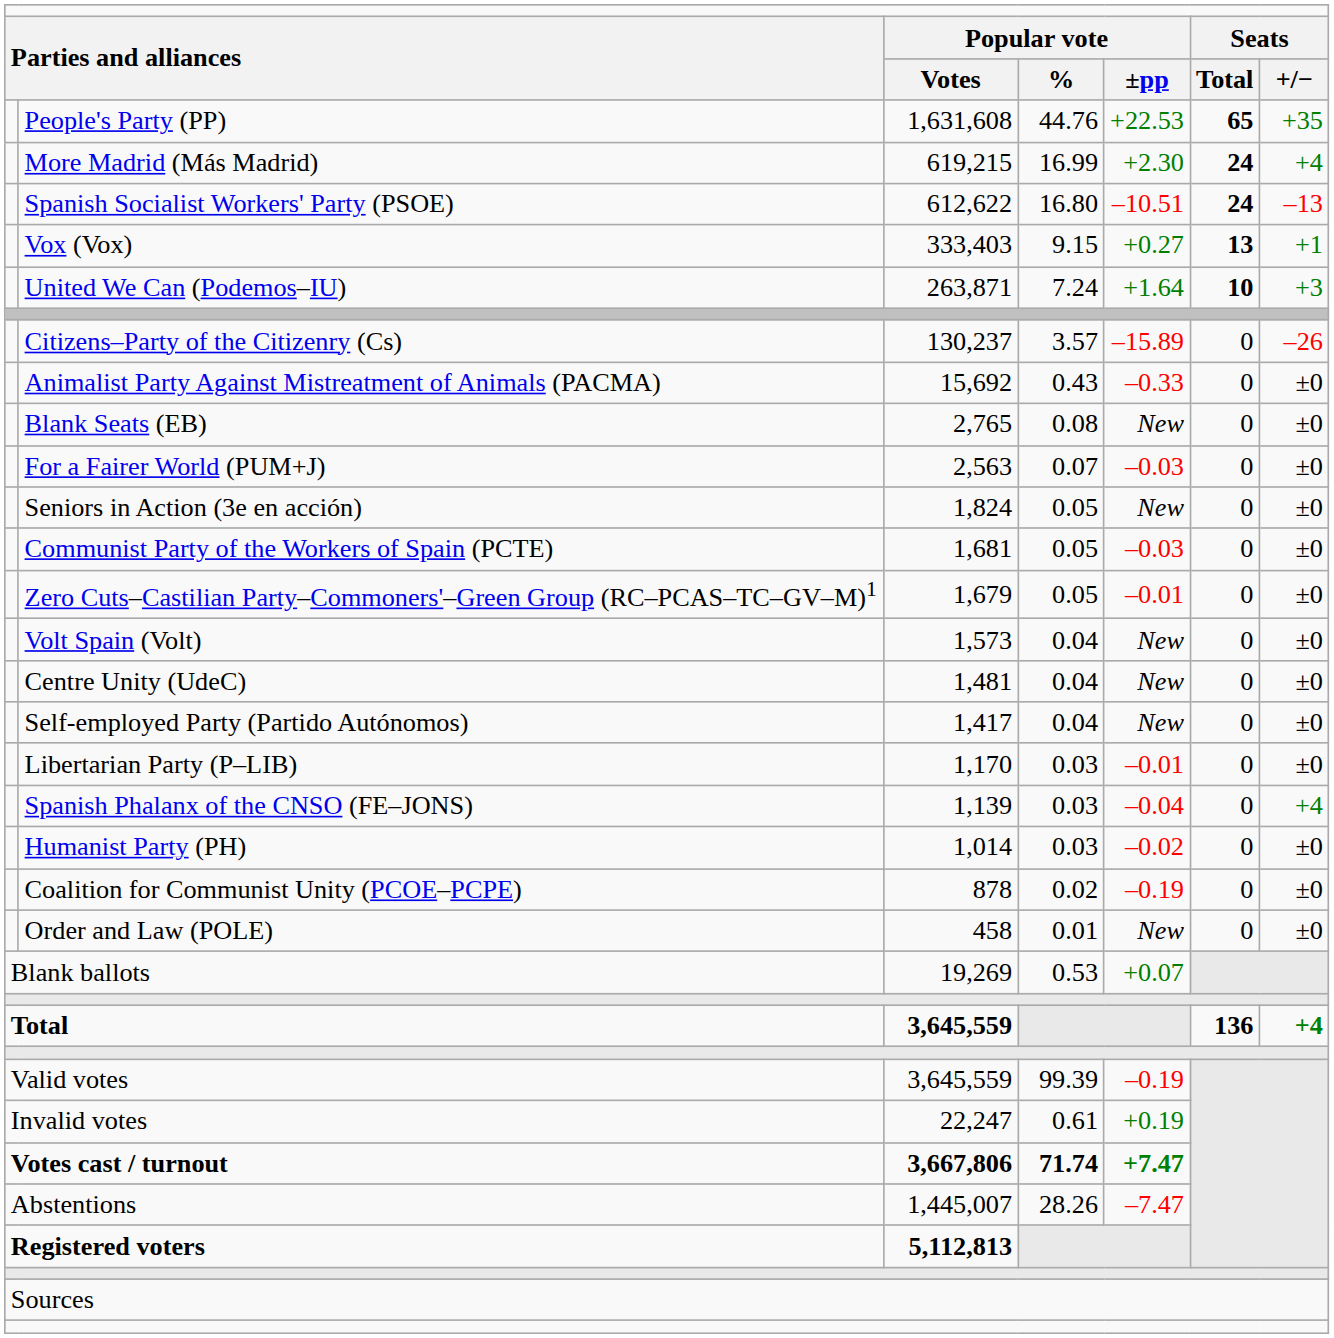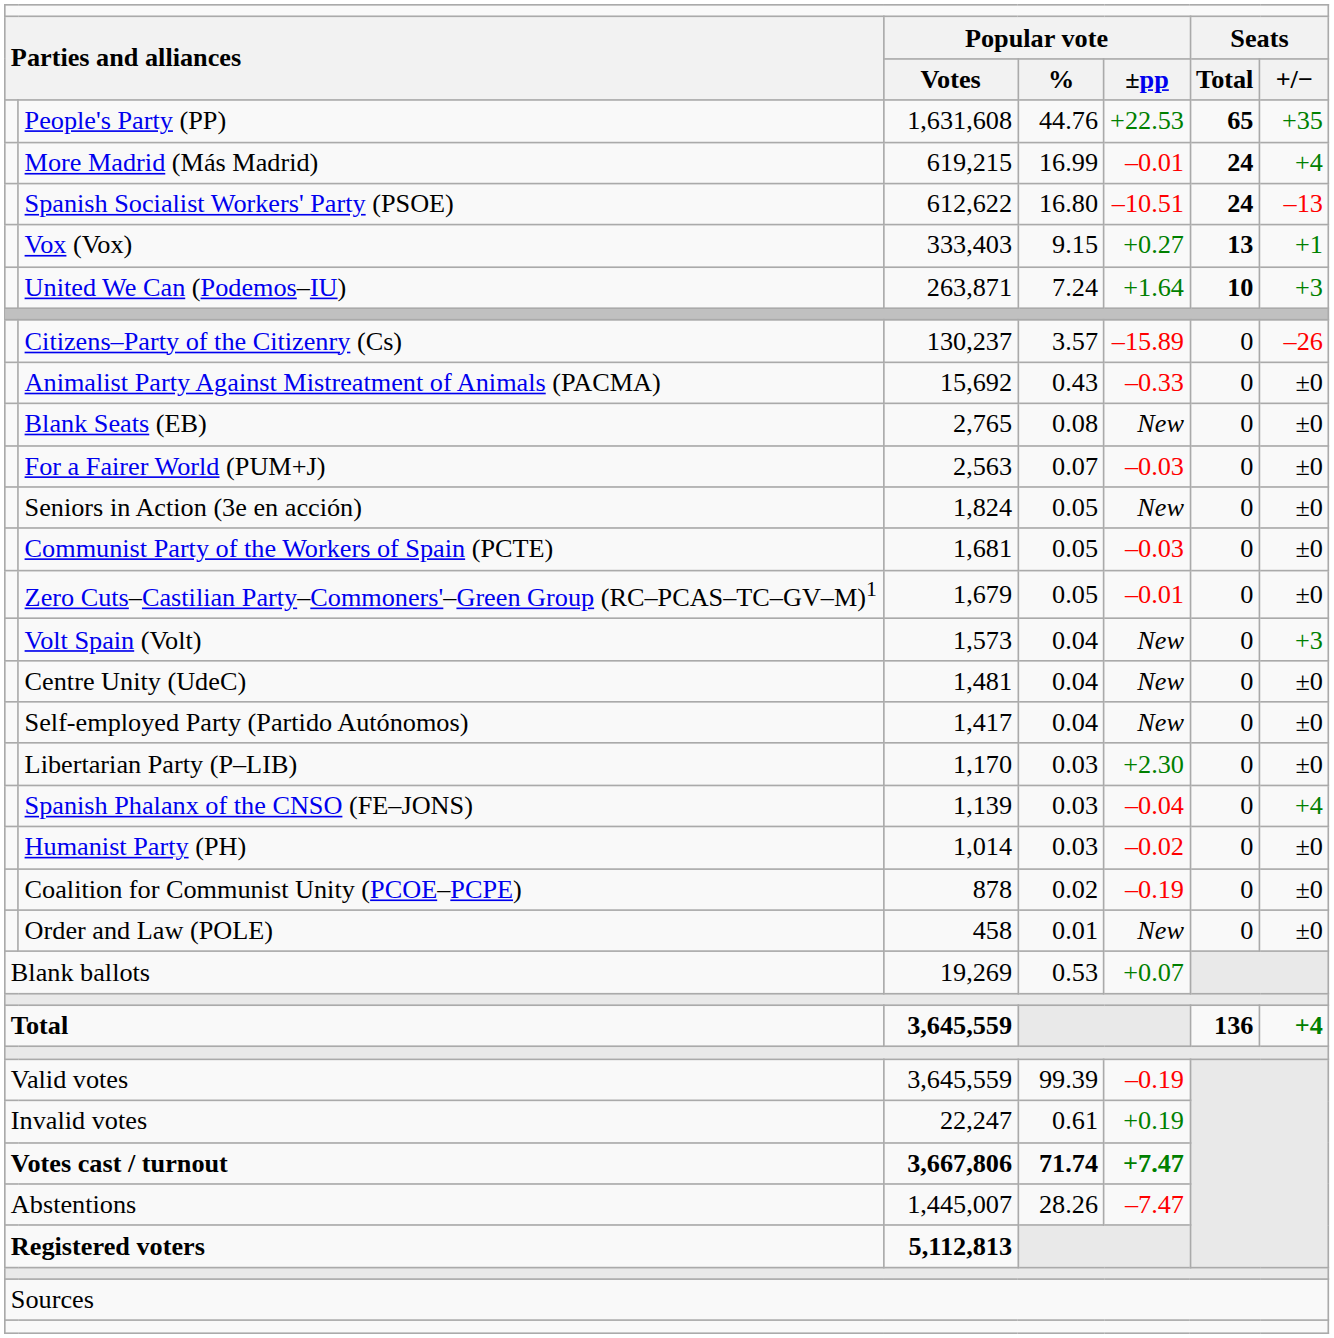(1154, 162) +2.30 -> (1154, 162) –0.01
(1309, 639) ±0 -> (1309, 639) +3
(1154, 764) –0.01 -> (1154, 764) +2.30
